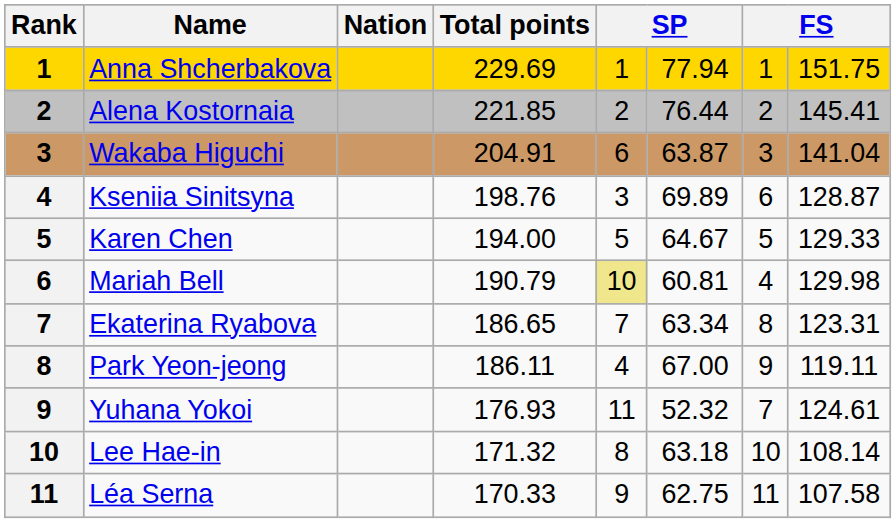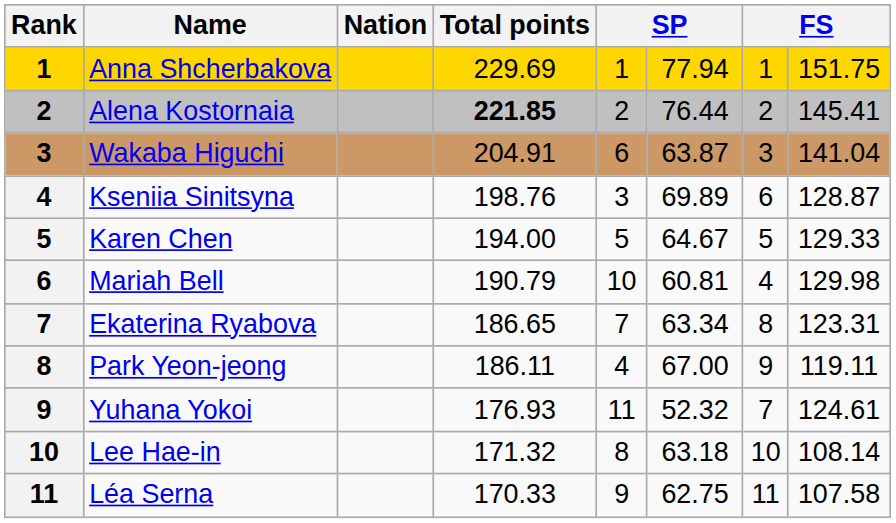(515, 111) normal -> (515, 111) bold
(622, 281) khaki background -> (622, 281) no background
